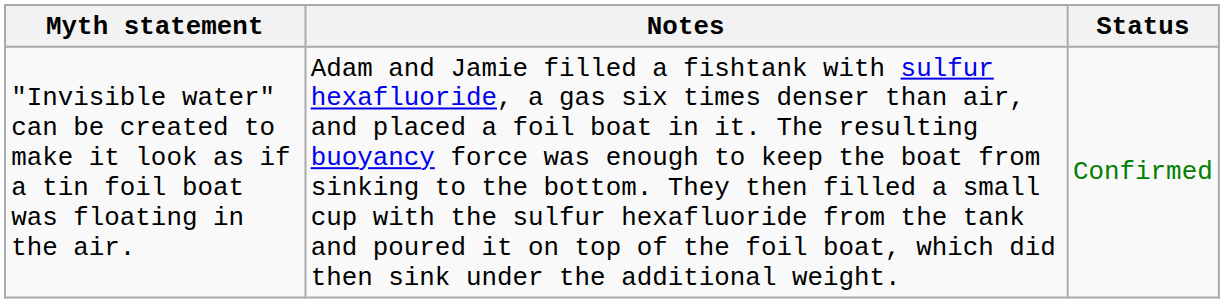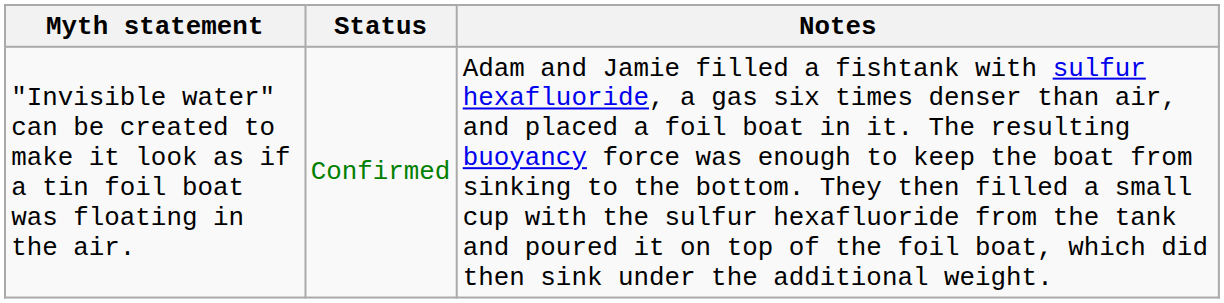columns swapped: (1143, 26) <-> (686, 26)
